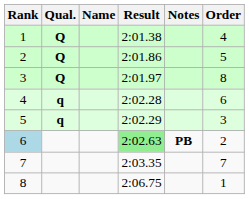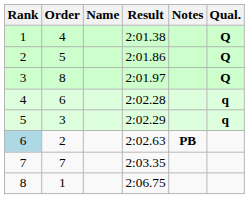columns swapped: (223, 15) <-> (60, 15)
(142, 141) lightgreen background -> (146, 141) no background
